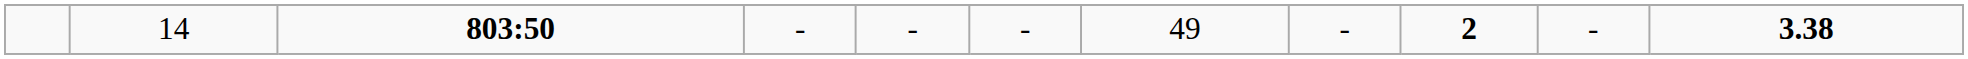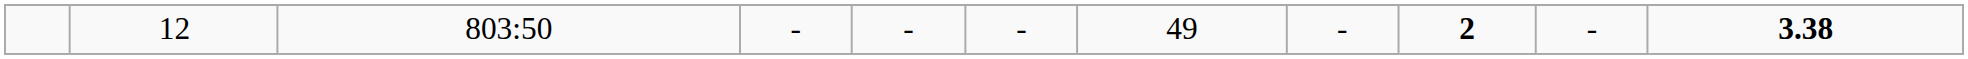(174, 29) 14 -> (174, 29) 12
(511, 29) bold -> (509, 29) normal
